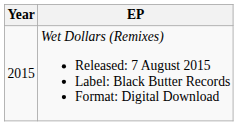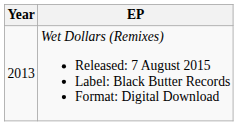(21, 73) 2015 -> (21, 73) 2013
